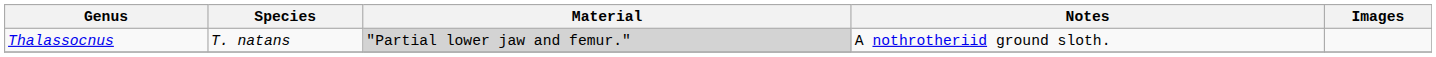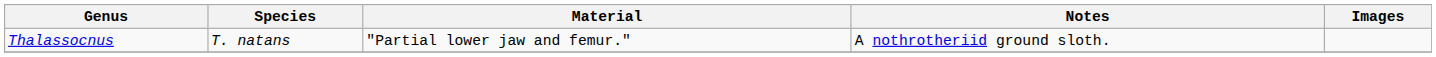(499, 40) lightgrey background -> (499, 40) no background
